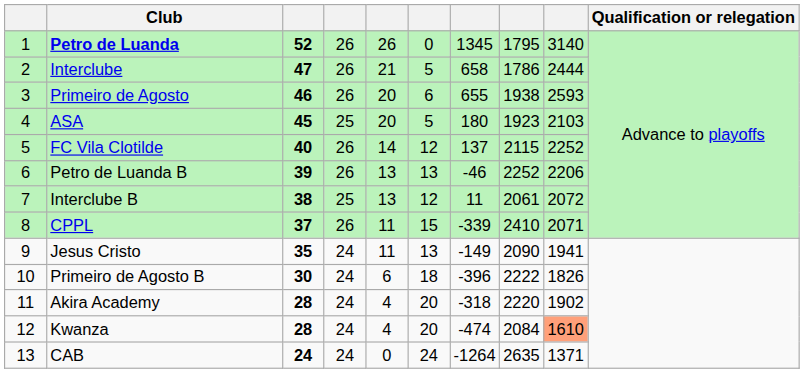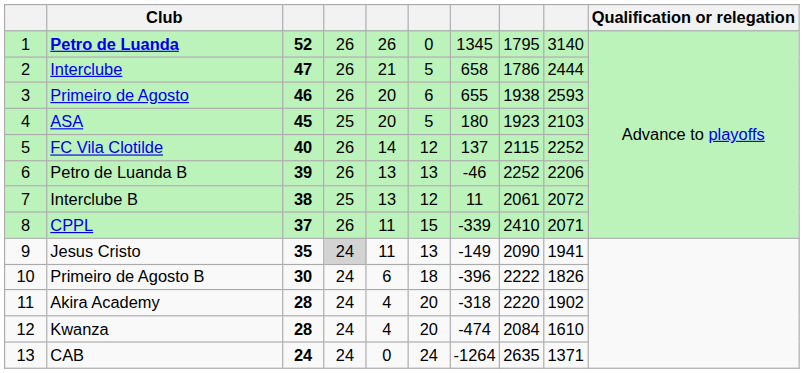(345, 251) no background -> (345, 251) lightgrey background
(566, 329) lightsalmon background -> (566, 329) no background
